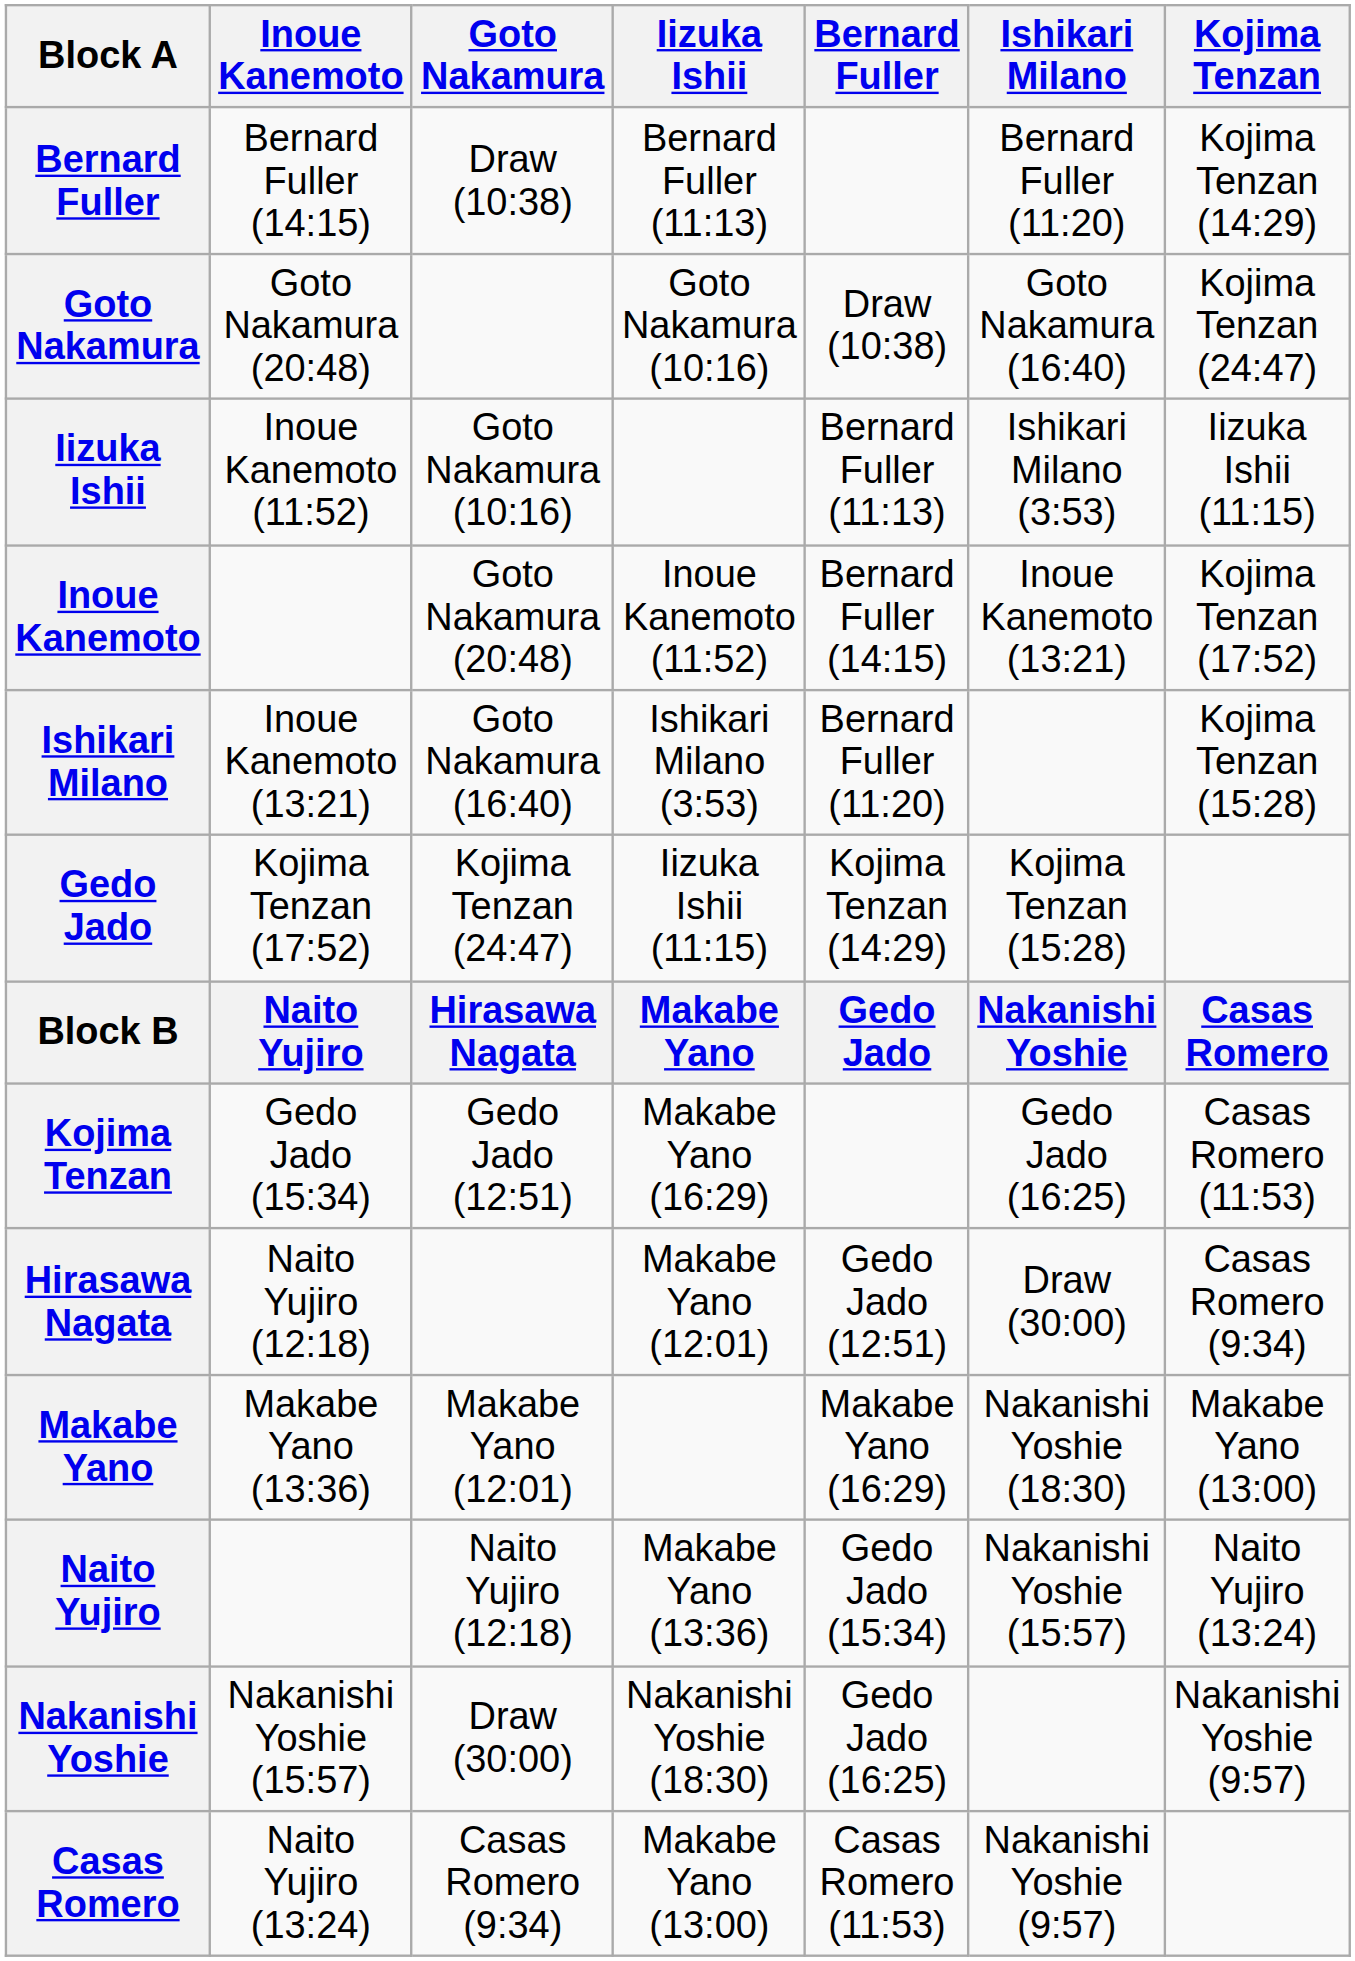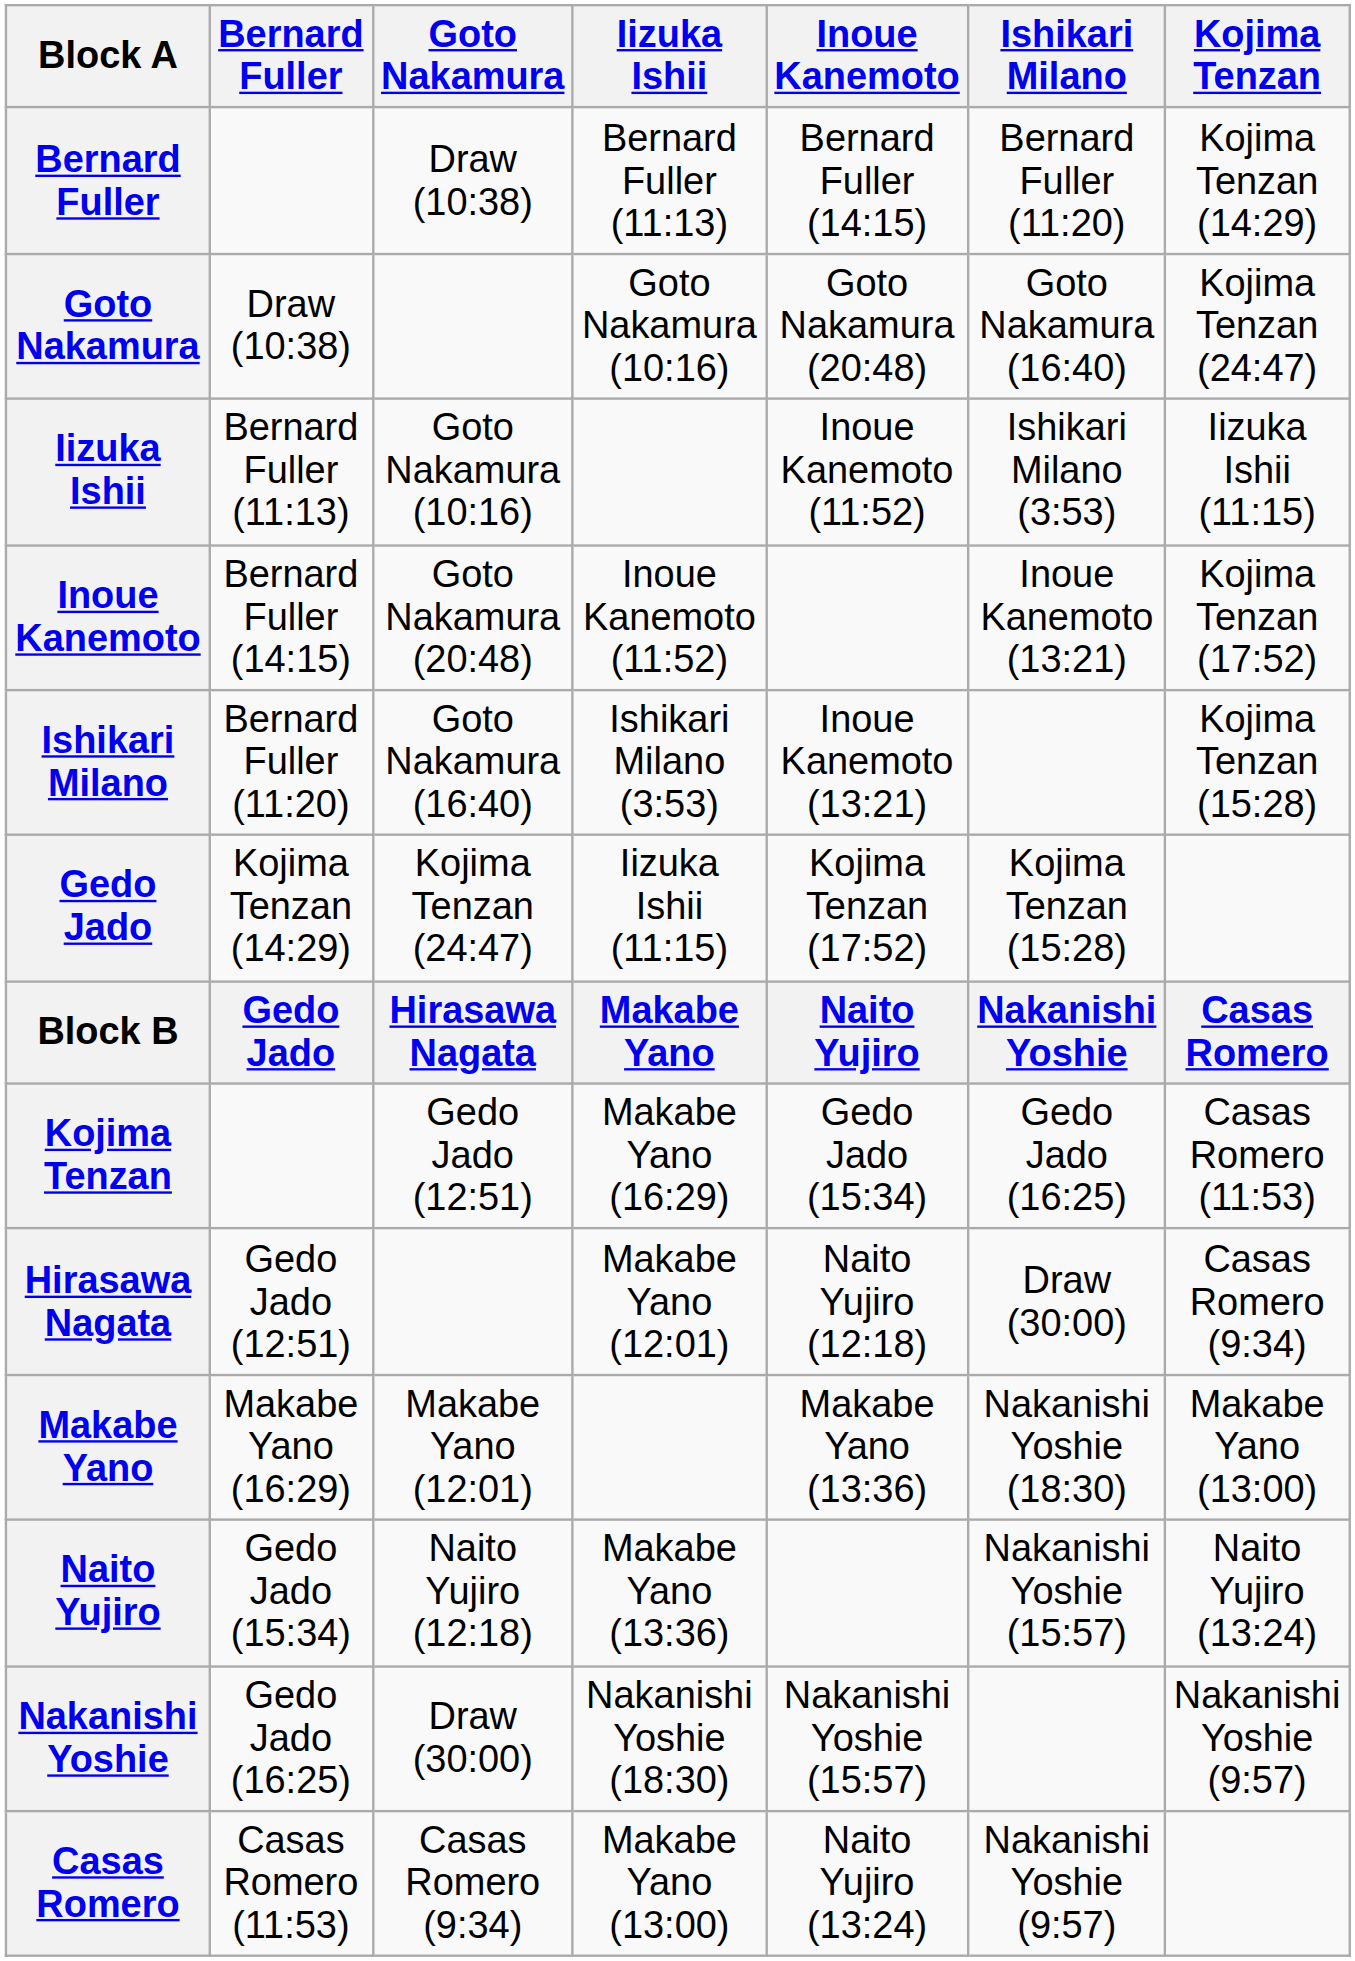columns swapped: (887, 55) <-> (311, 55)
